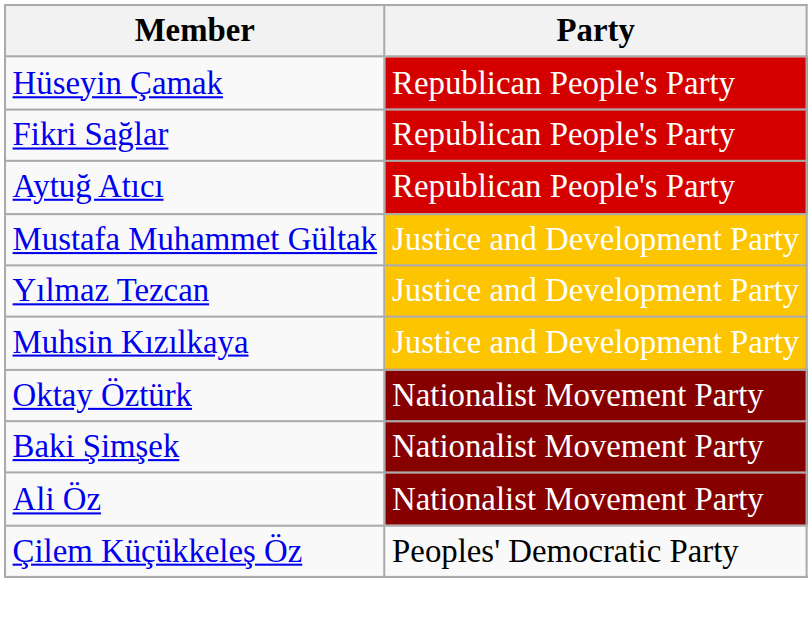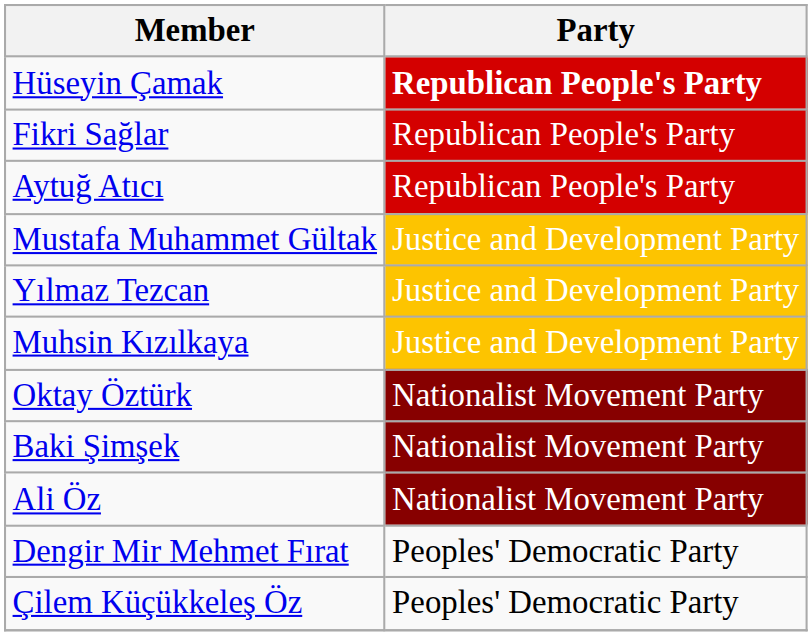(564, 82) normal -> (577, 82) bold
+ row: (181, 550)
